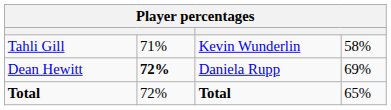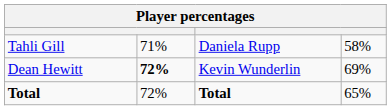(250, 46) Kevin Wunderlin -> (239, 46) Daniela Rupp
(239, 69) Daniela Rupp -> (250, 69) Kevin Wunderlin
